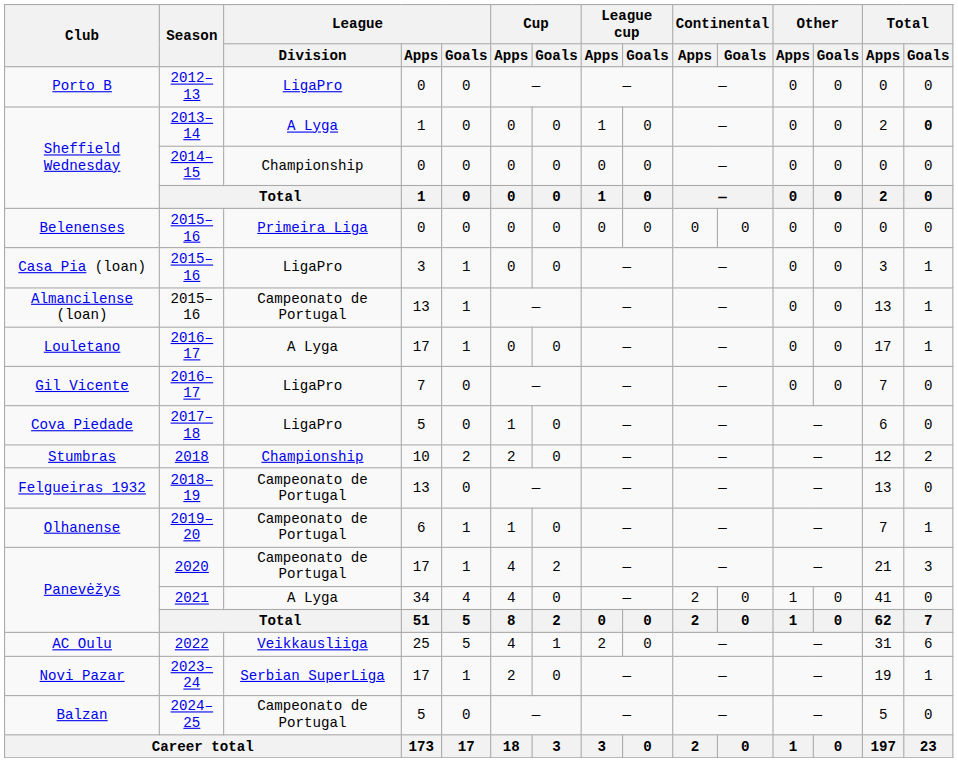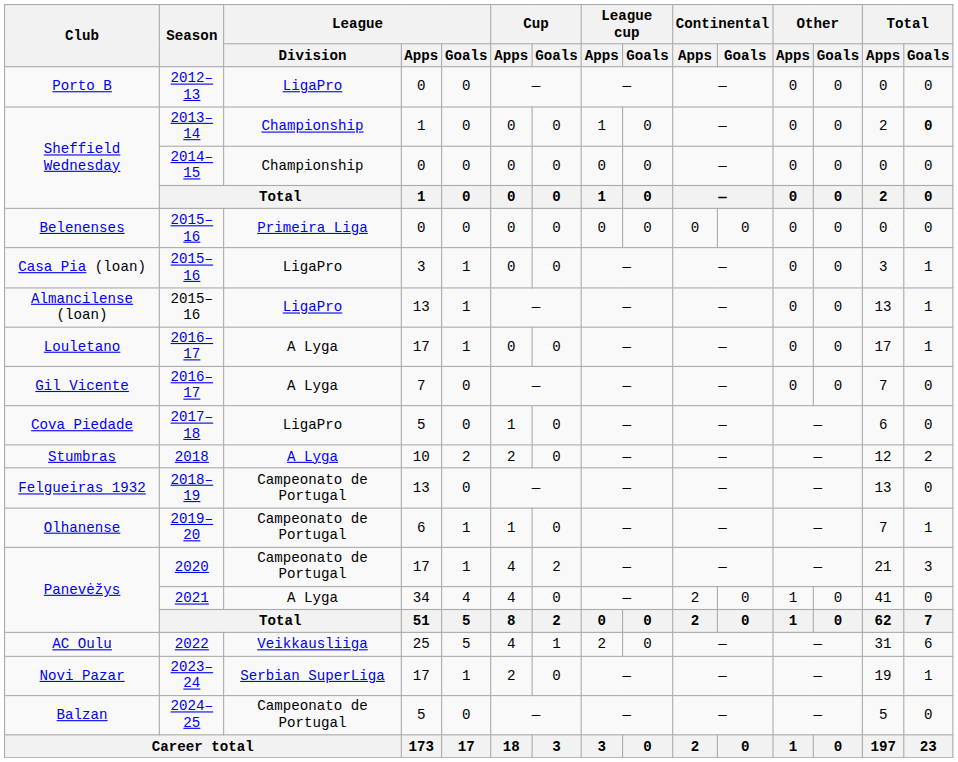(313, 126) A Lyga -> (313, 126) Championship
(312, 307) Campeonato de Portugal -> (312, 307) LigaPro
(312, 386) LigaPro -> (313, 386) A Lyga
(313, 457) Championship -> (313, 457) A Lyga
